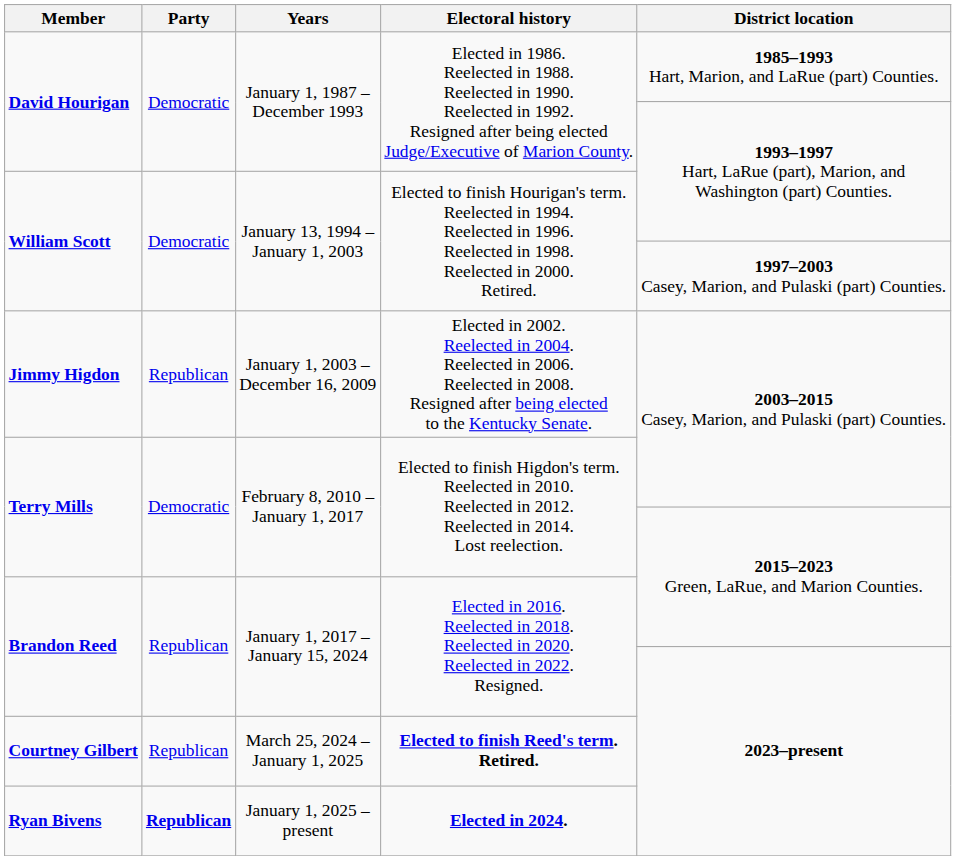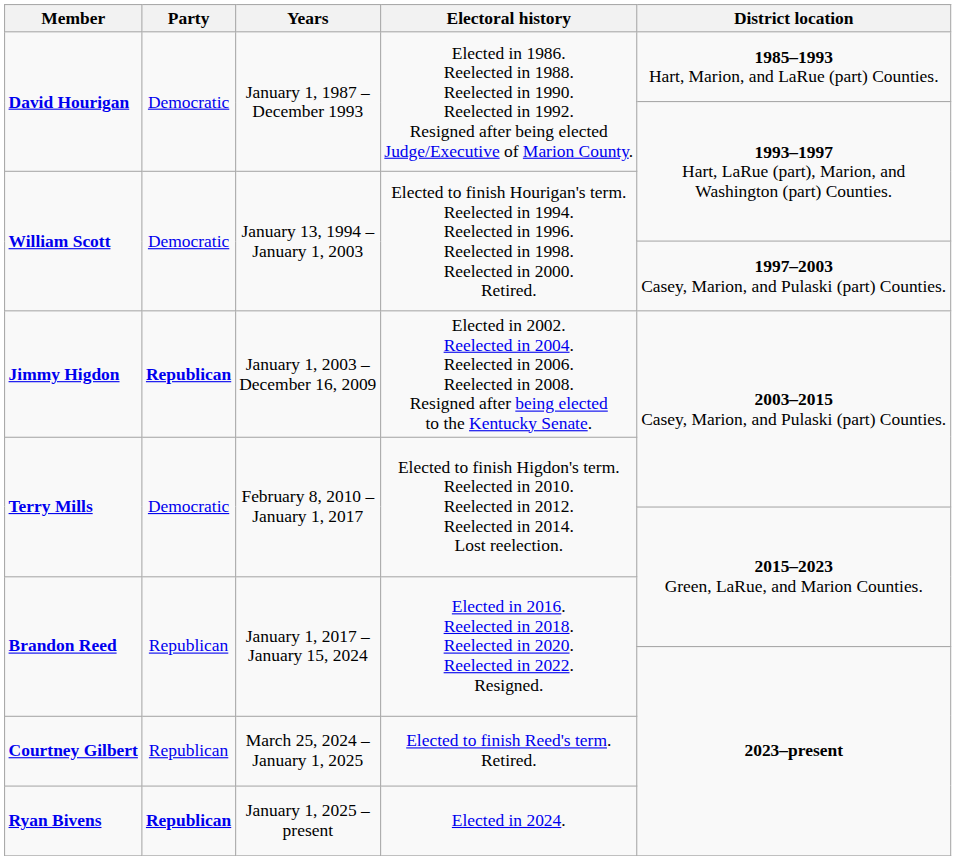(189, 374) normal -> (189, 374) bold
(509, 750) bold -> (509, 750) normal
(509, 820) bold -> (509, 820) normal
